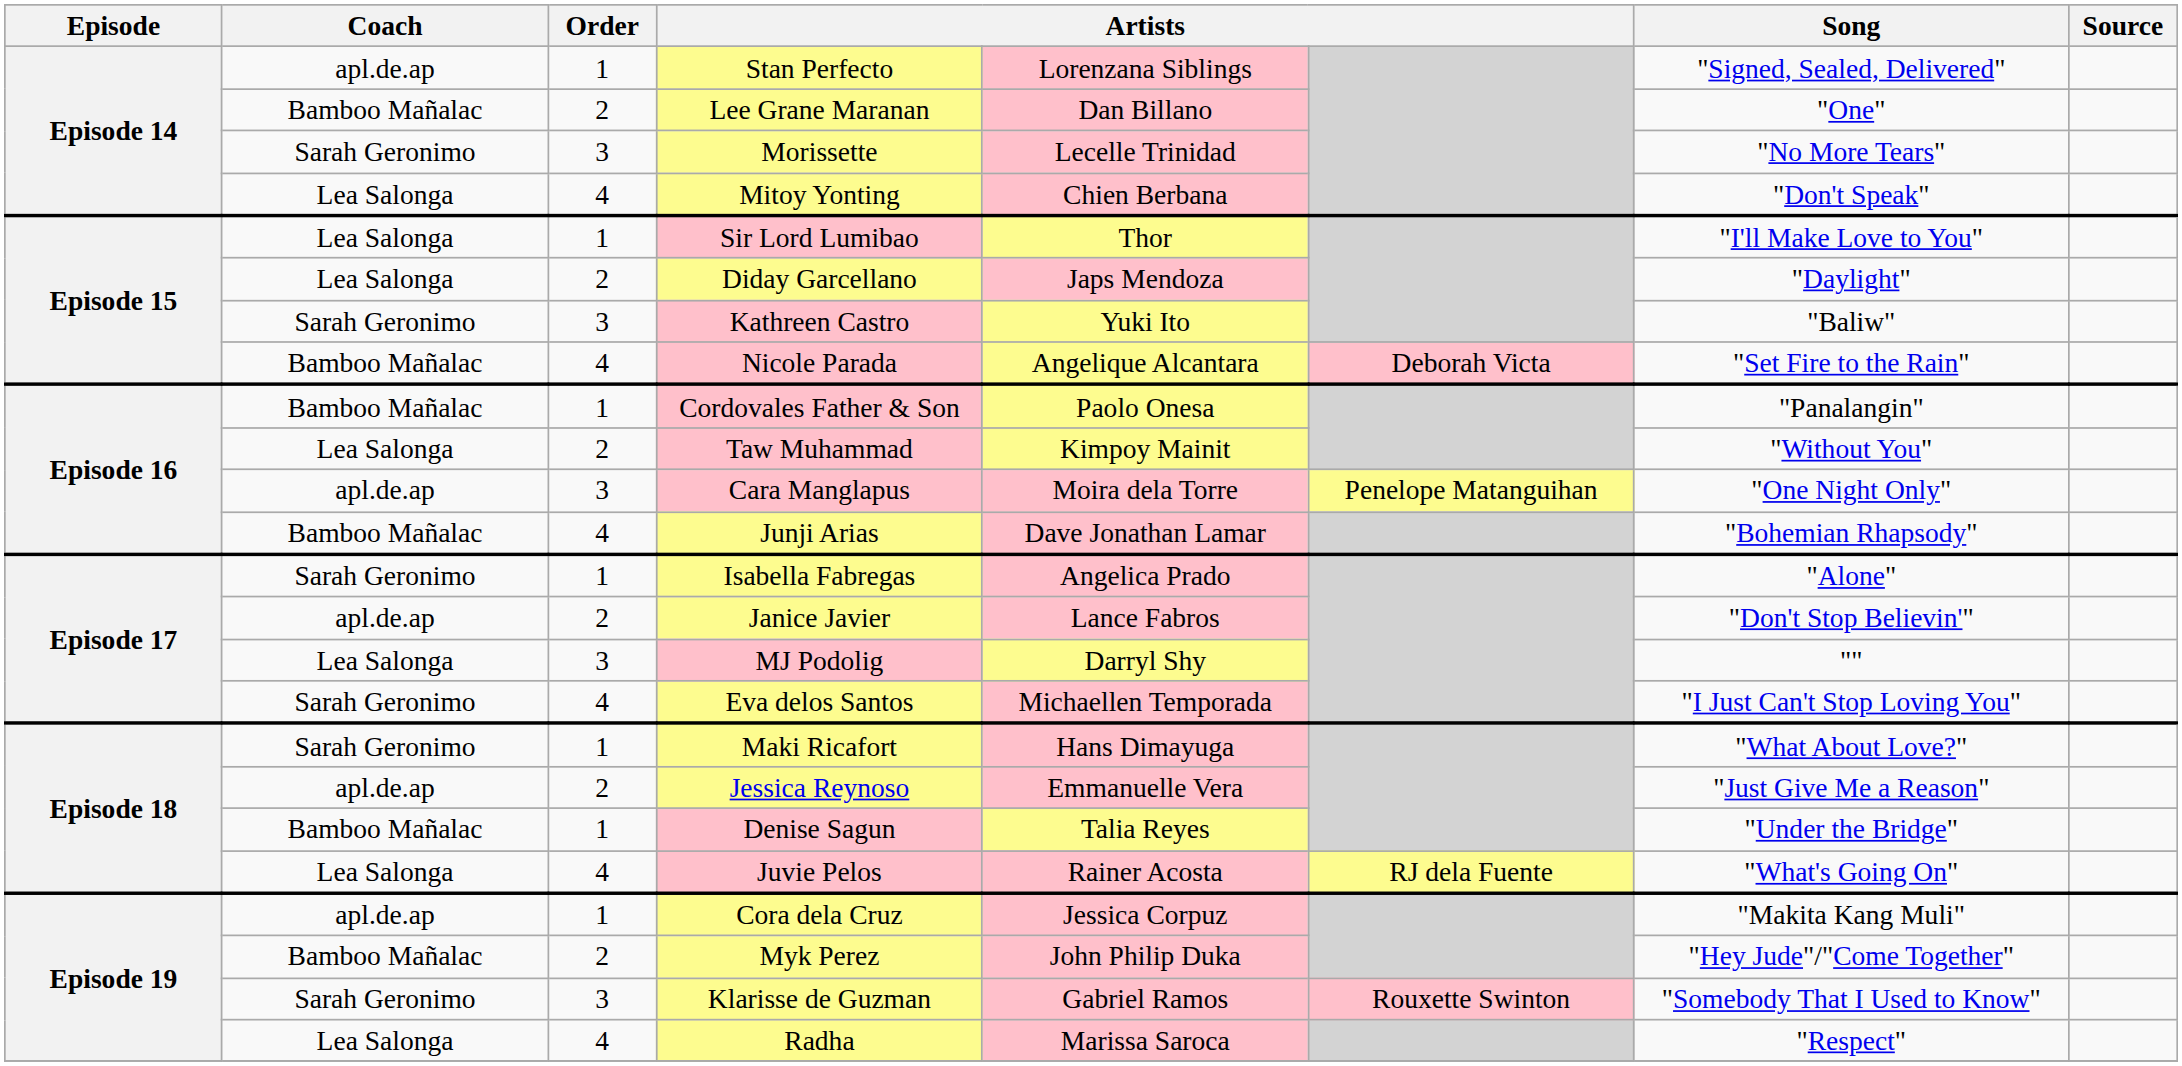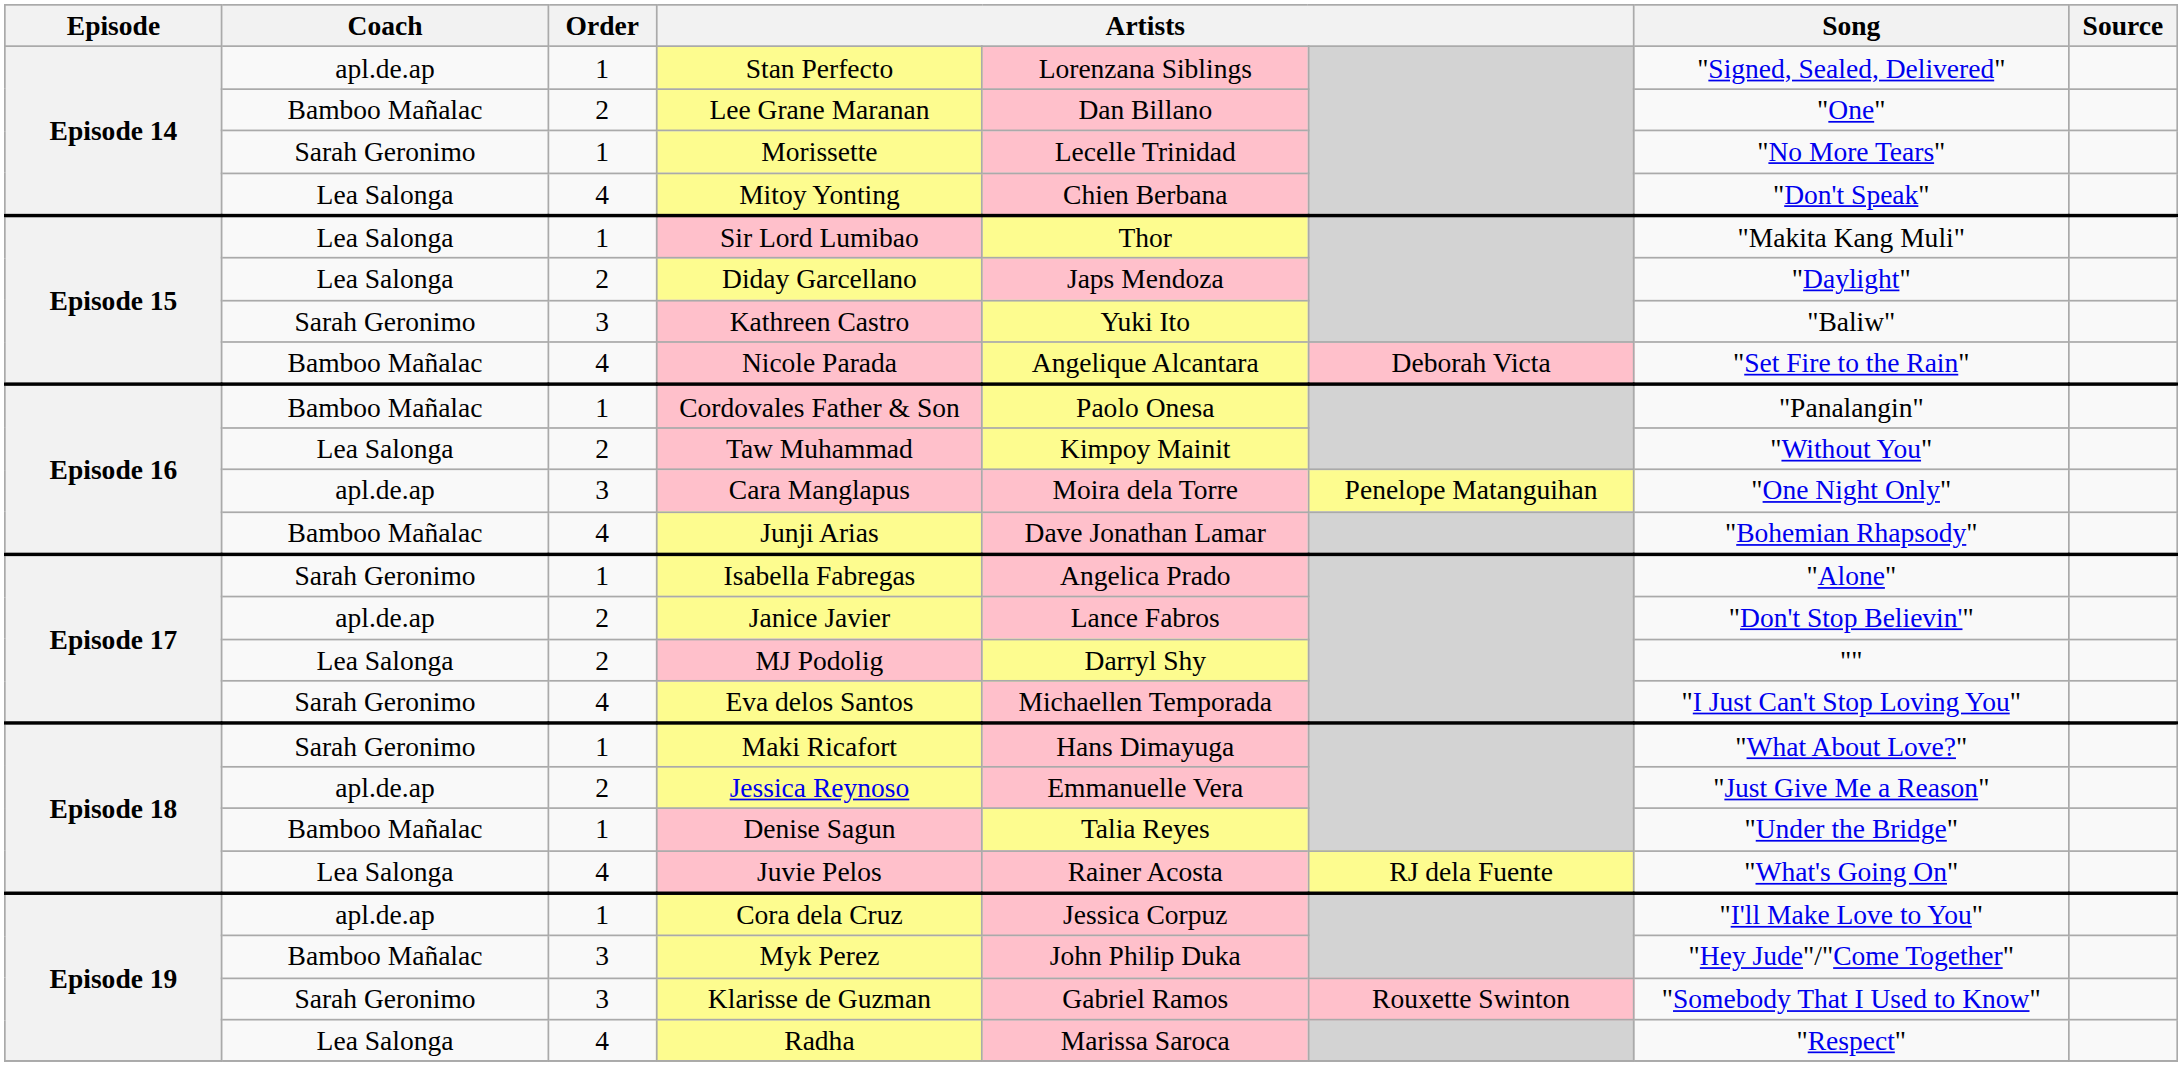(602, 152) 3 -> (602, 152) 1
(1851, 237) "I'll Make Love to You" -> (1851, 237) "Makita Kang Muli"
(602, 660) 3 -> (602, 660) 2
(1851, 915) "Makita Kang Muli" -> (1851, 915) "I'll Make Love to You"
(602, 957) 2 -> (602, 957) 3
